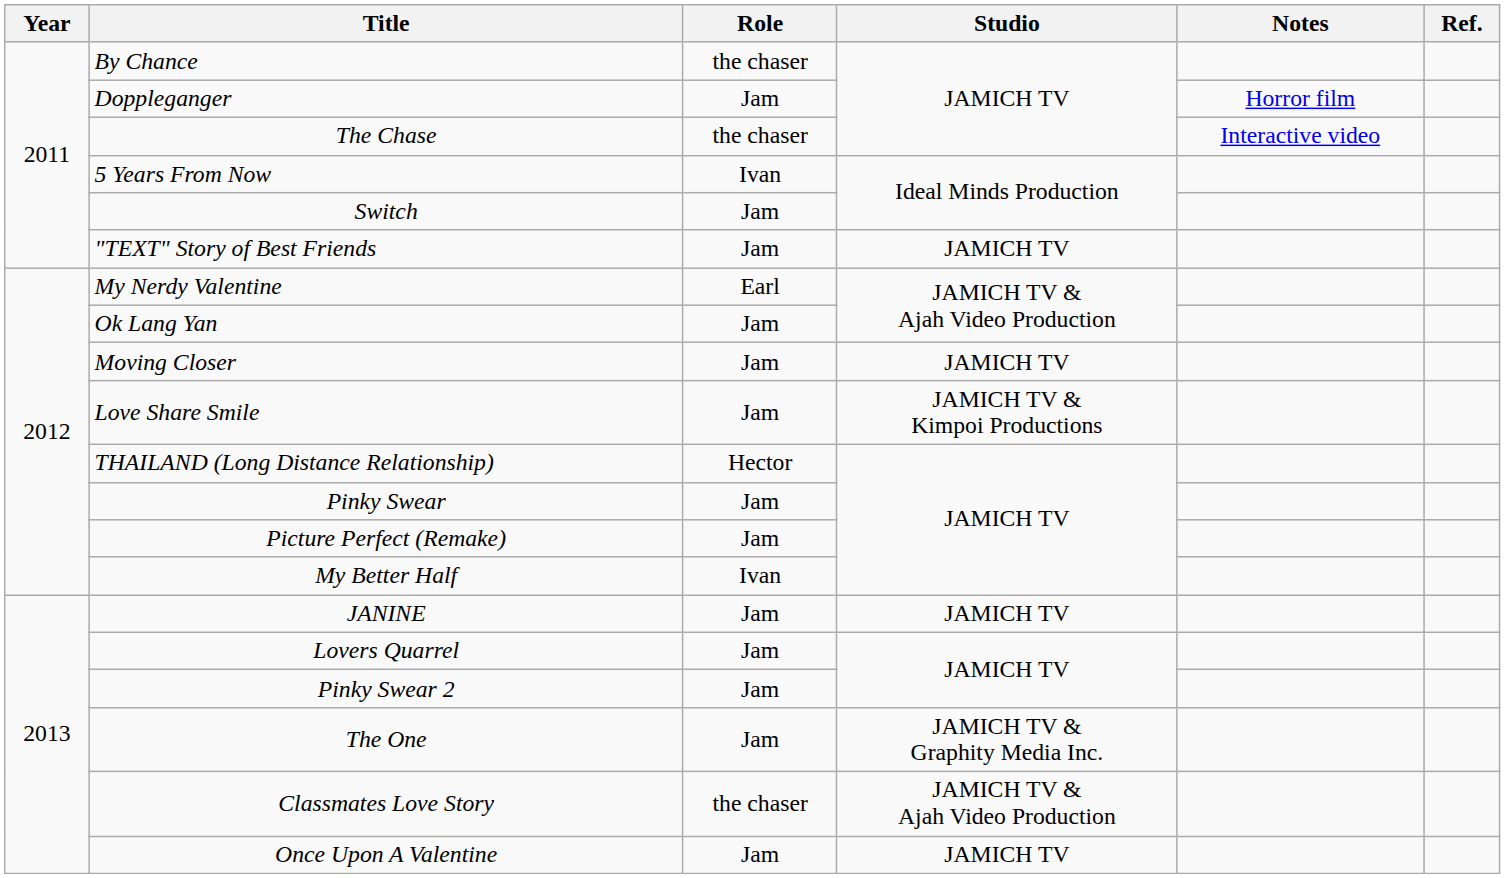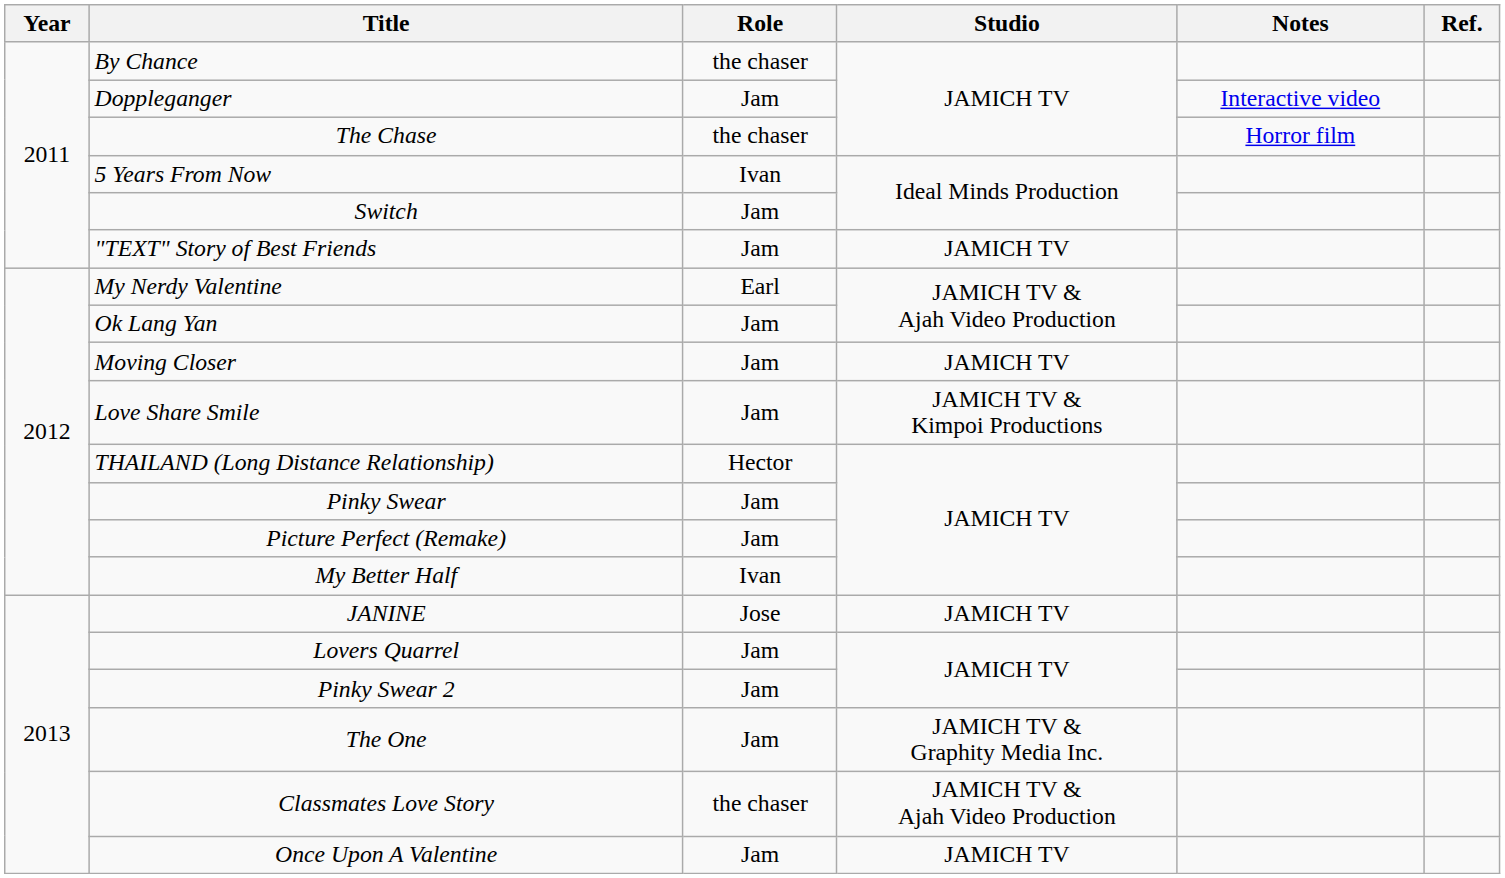(1300, 98) Horror film -> (1300, 98) Interactive video
(1300, 135) Interactive video -> (1300, 135) Horror film
(760, 613) Jam -> (760, 613) Jose
